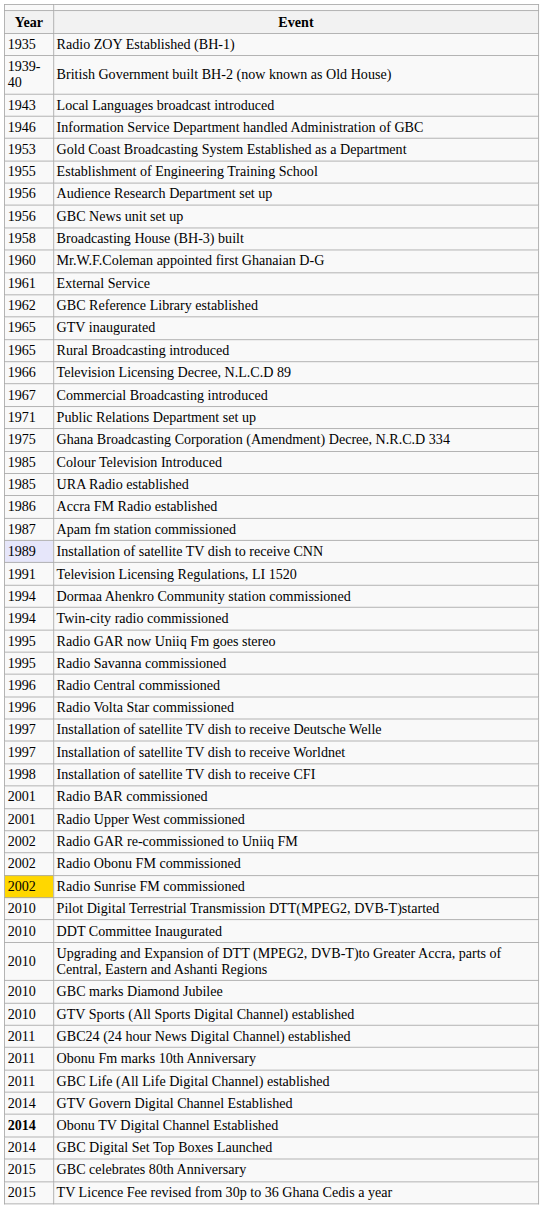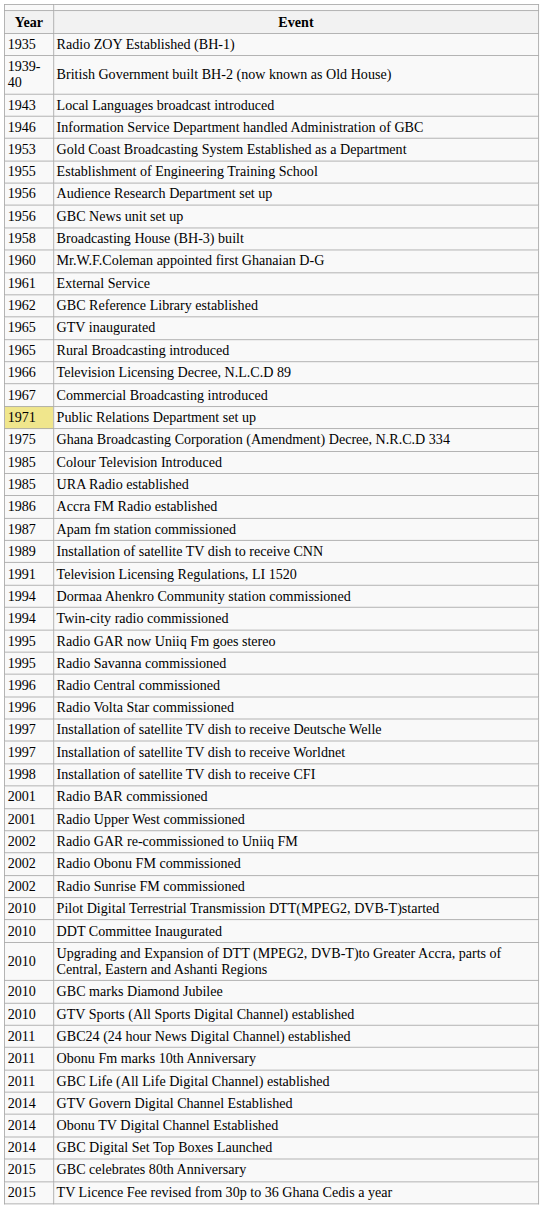(22, 417) no background -> (22, 417) khaki background
(22, 551) lavender background -> (22, 551) no background
(22, 886) gold background -> (22, 886) no background
(22, 1125) bold -> (22, 1125) normal
